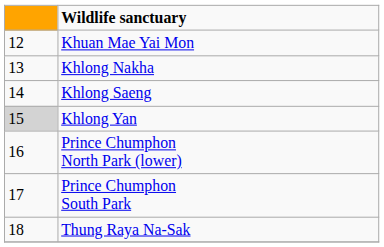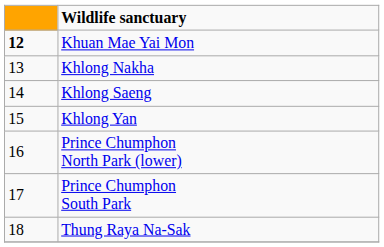(16, 43) normal -> (16, 43) bold
(16, 118) lightgrey background -> (16, 118) no background
